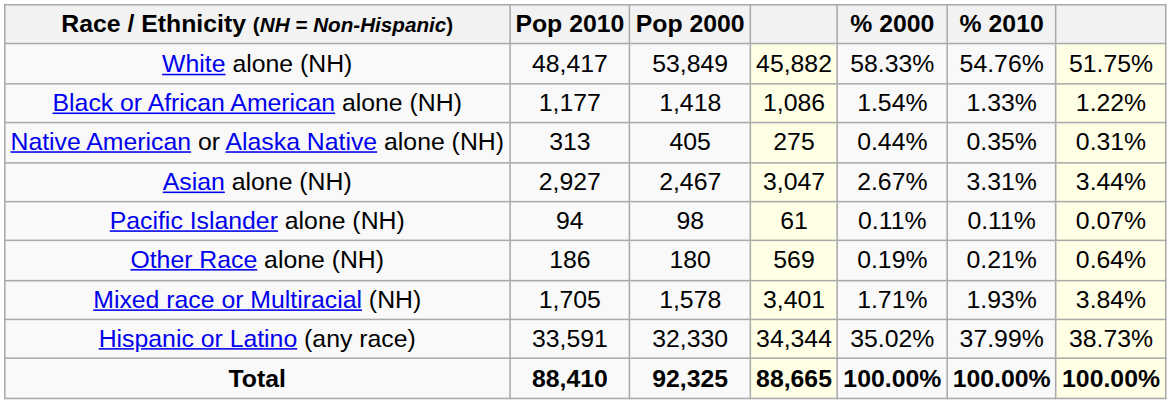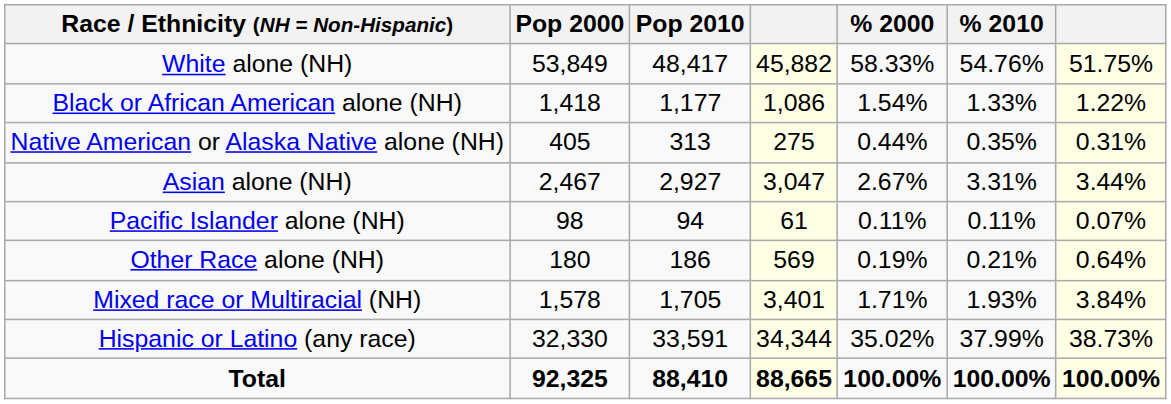columns swapped: (690, 24) <-> (570, 24)
